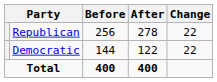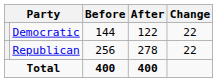rows swapped: (46, 32) <-> (46, 50)
